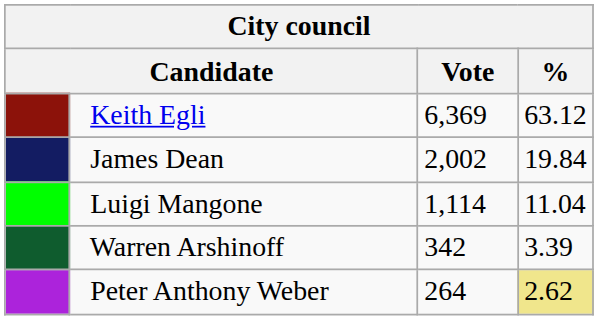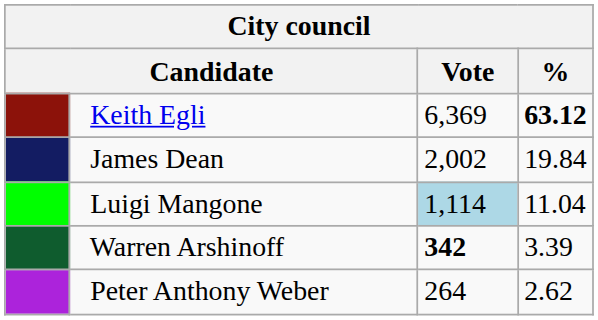(555, 114) normal -> (555, 114) bold
(455, 203) no background -> (455, 203) lightblue background
(445, 247) normal -> (445, 247) bold
(549, 291) khaki background -> (549, 291) no background
